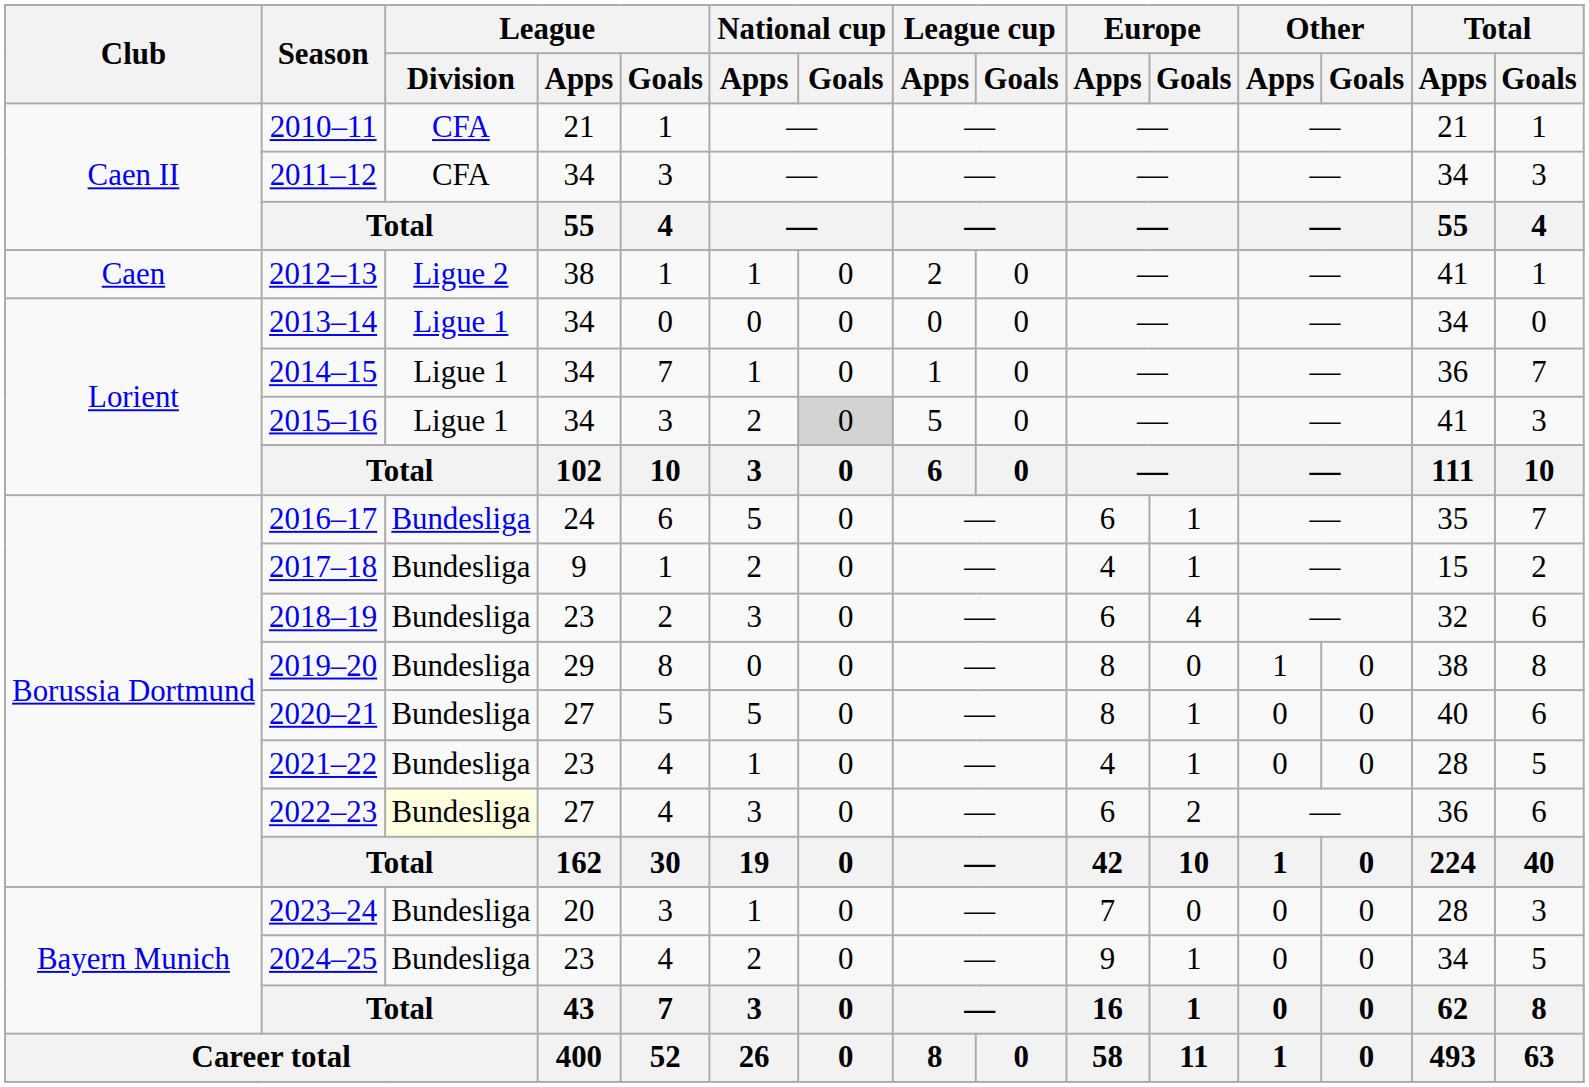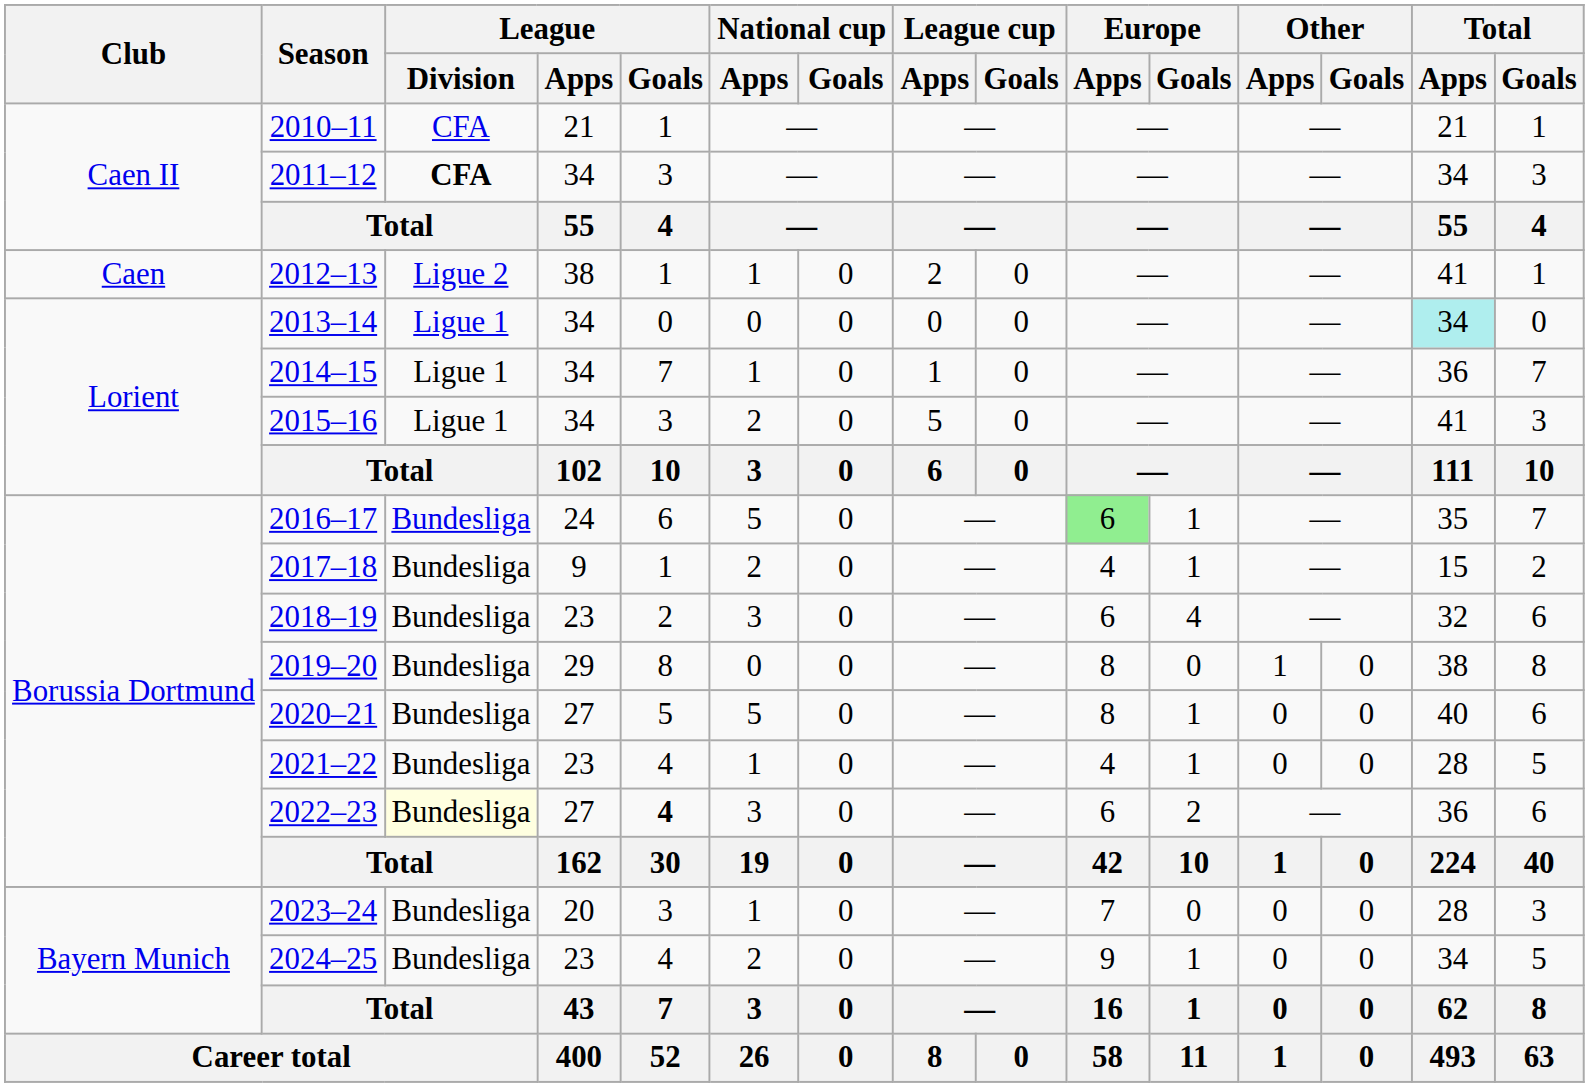(461, 175) normal -> (461, 175) bold
(1453, 322) no background -> (1453, 322) paleturquoise background
(846, 420) lightgrey background -> (846, 420) no background
(1107, 518) no background -> (1107, 518) lightgreen background
(665, 812) normal -> (665, 812) bold
